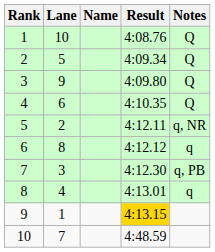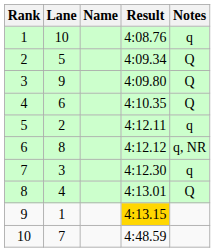(190, 37) Q -> (190, 37) q
(190, 125) q, NR -> (190, 125) q
(190, 147) q -> (190, 147) q, NR
(190, 170) q, PB -> (190, 170) q
(190, 192) q -> (190, 192) Q
